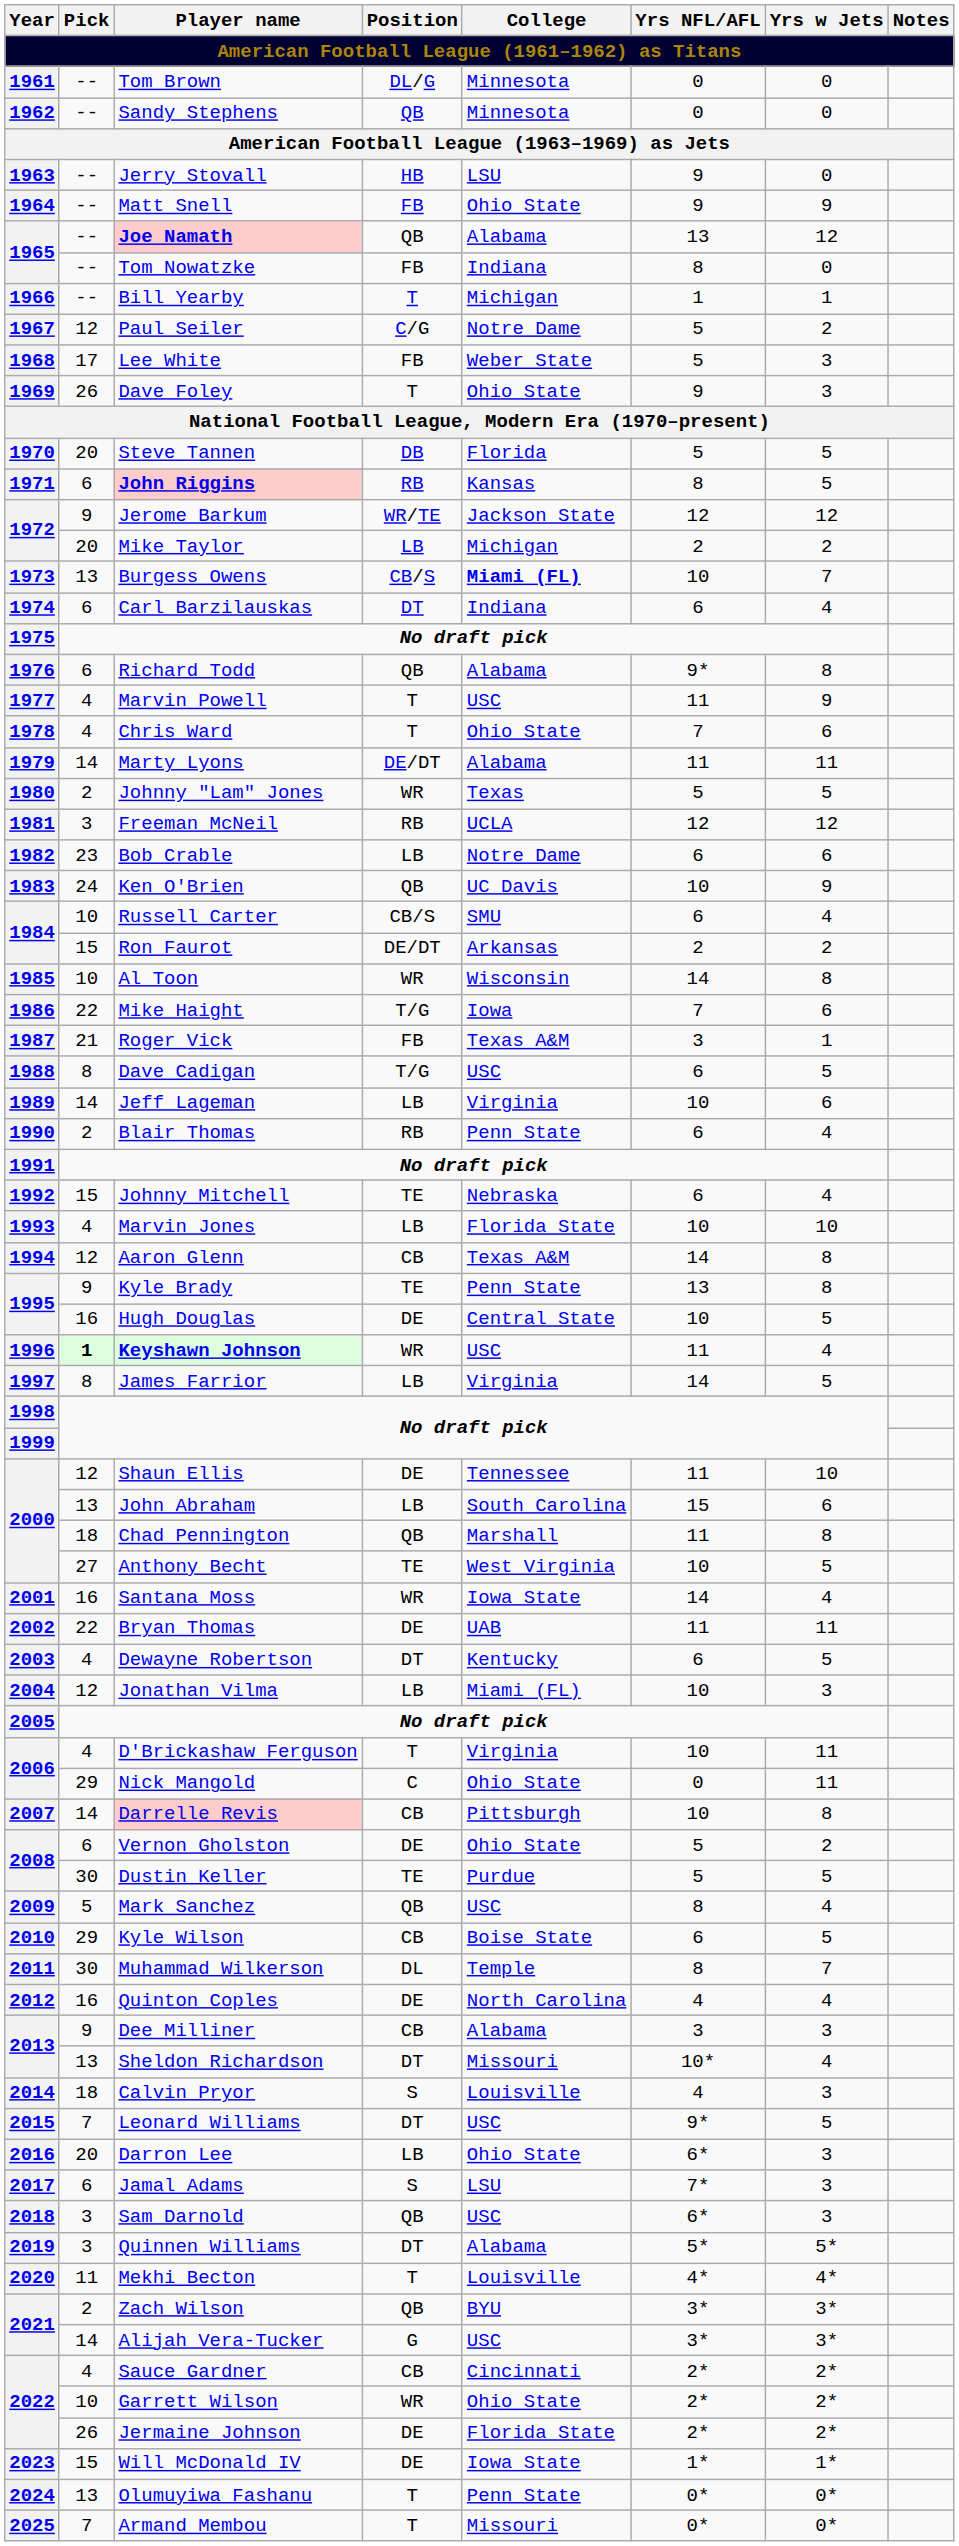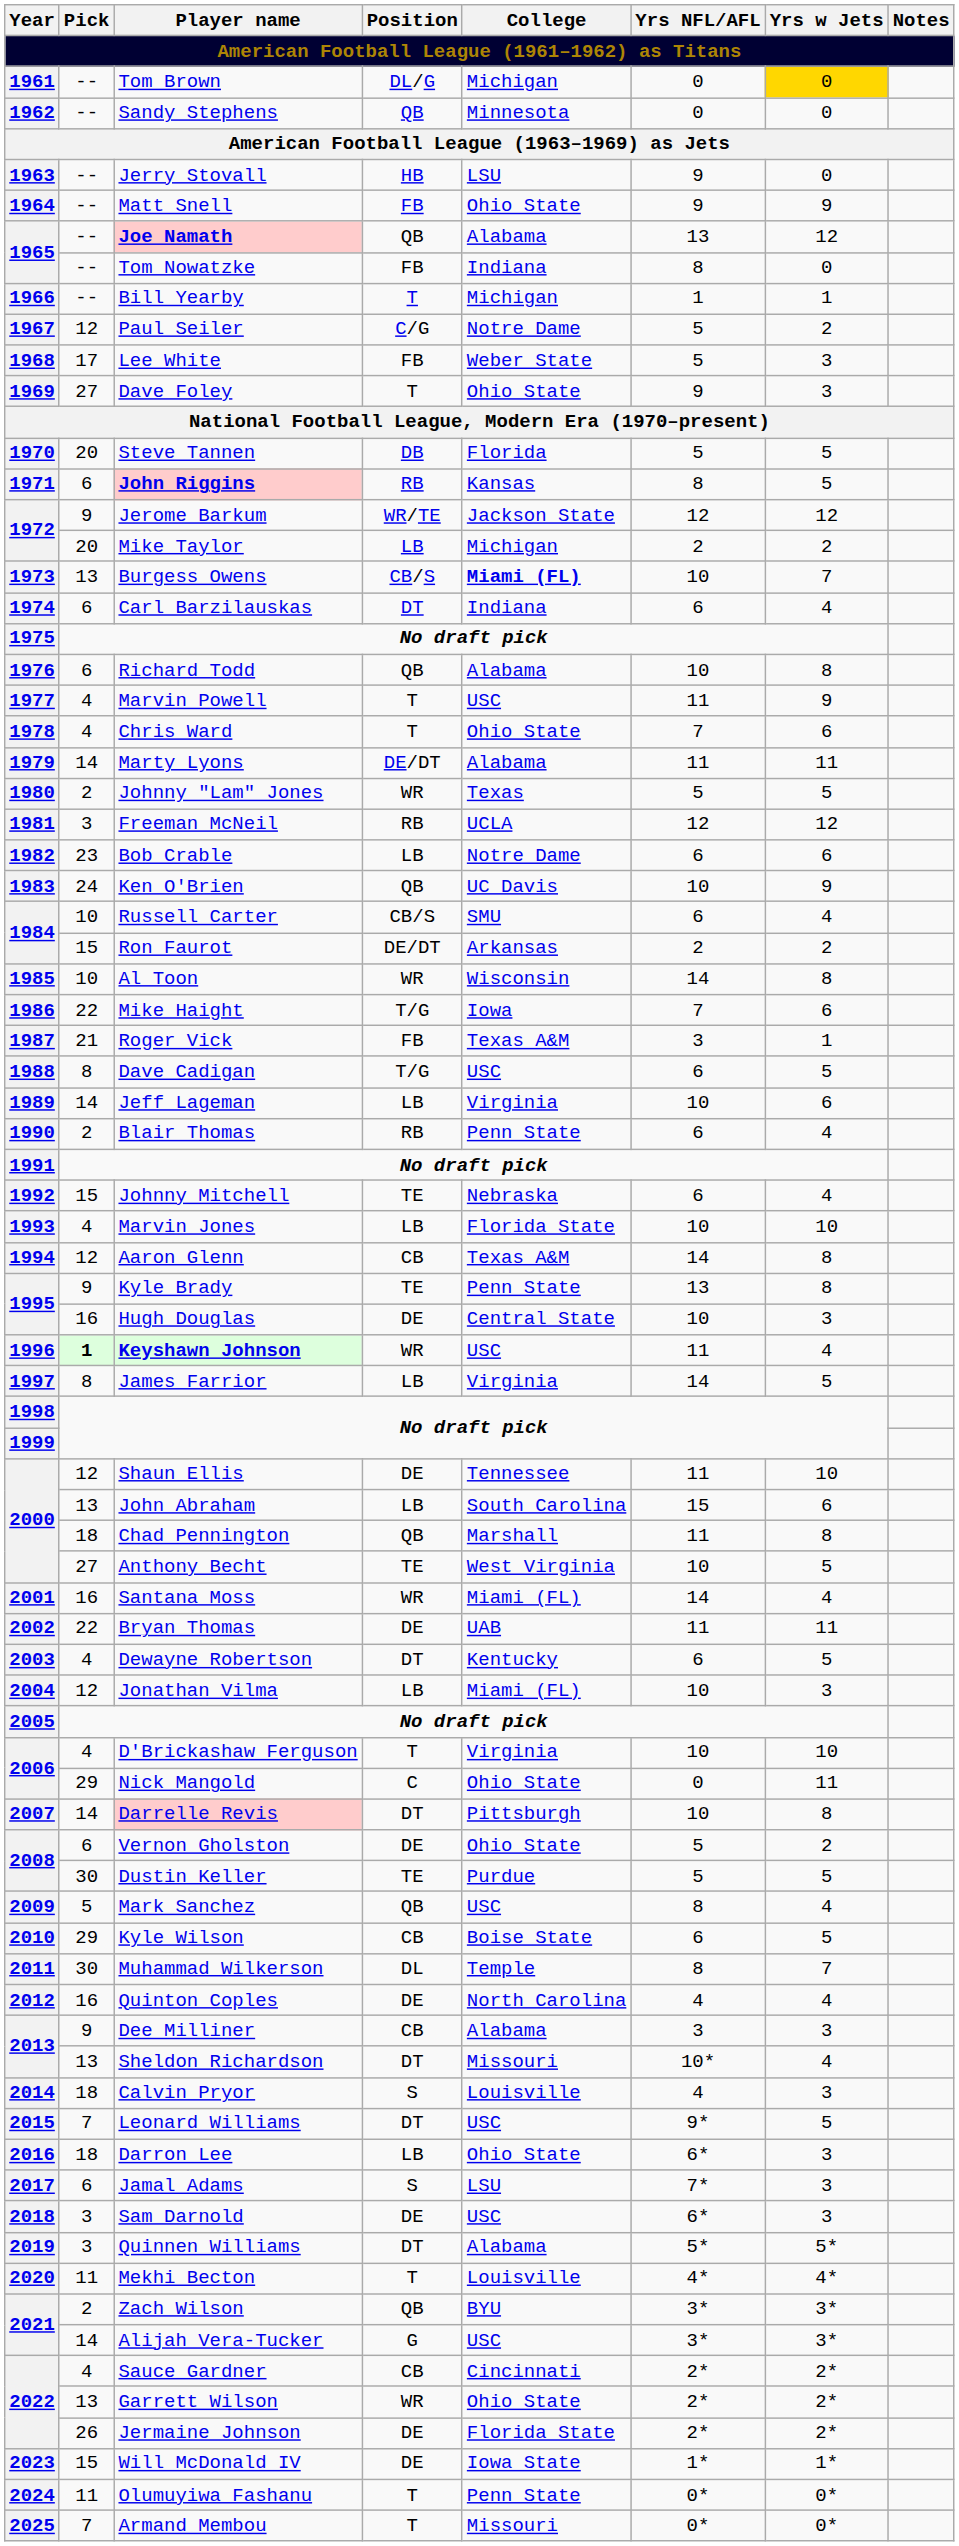(518, 82) Minnesota -> (512, 82) Michigan
(827, 82) no background -> (827, 82) gold background
(87, 391) 26 -> (87, 391) 27
(698, 670) 9* -> (698, 670) 10
(827, 1319) 5 -> (827, 1319) 3
(524, 1598) Iowa State -> (524, 1598) Miami (FL)
(827, 1752) 11 -> (827, 1752) 10
(412, 1814) CB -> (412, 1814) DT
(87, 2155) 20 -> (87, 2155) 18
(412, 2216) QB -> (412, 2216) DE
(87, 2402) 10 -> (87, 2402) 13
(87, 2495) 13 -> (87, 2495) 11
